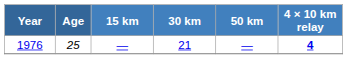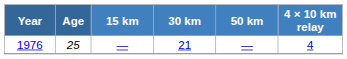(310, 45) bold -> (310, 45) normal
